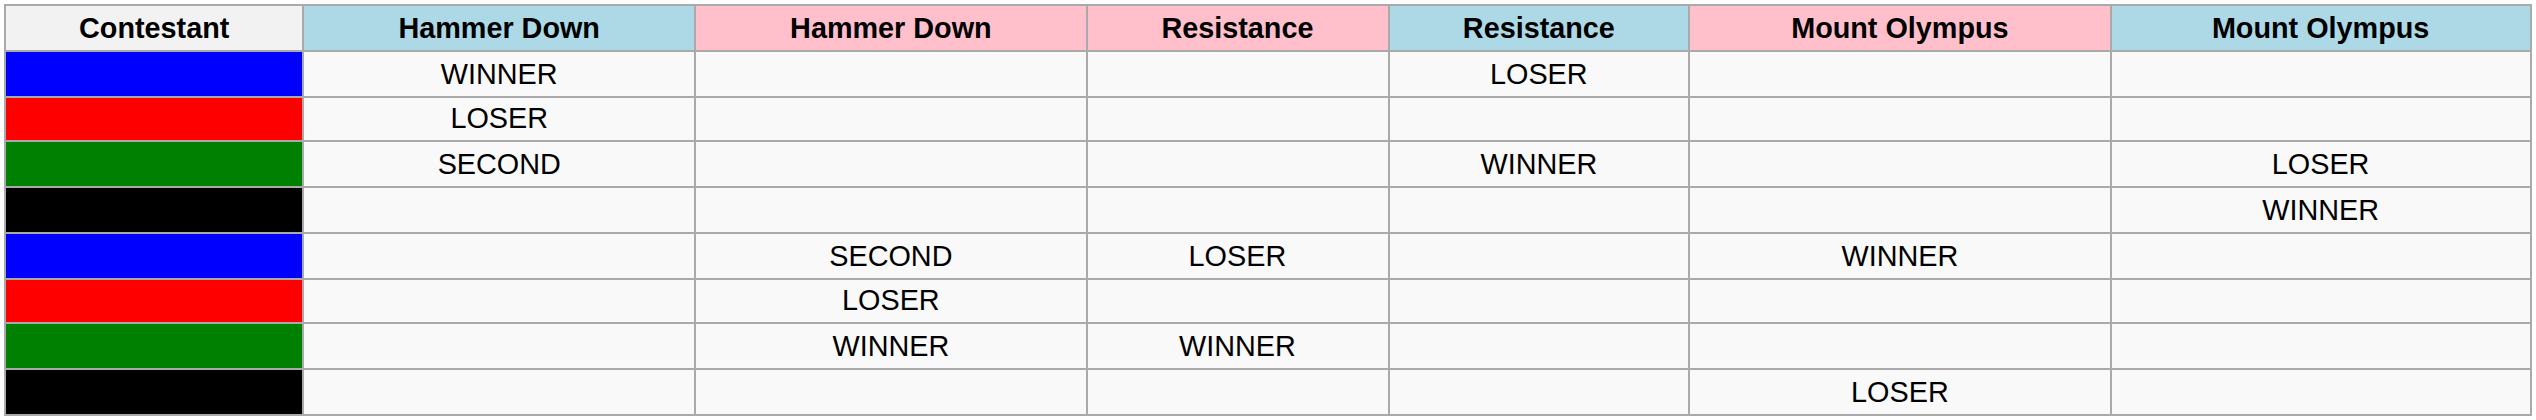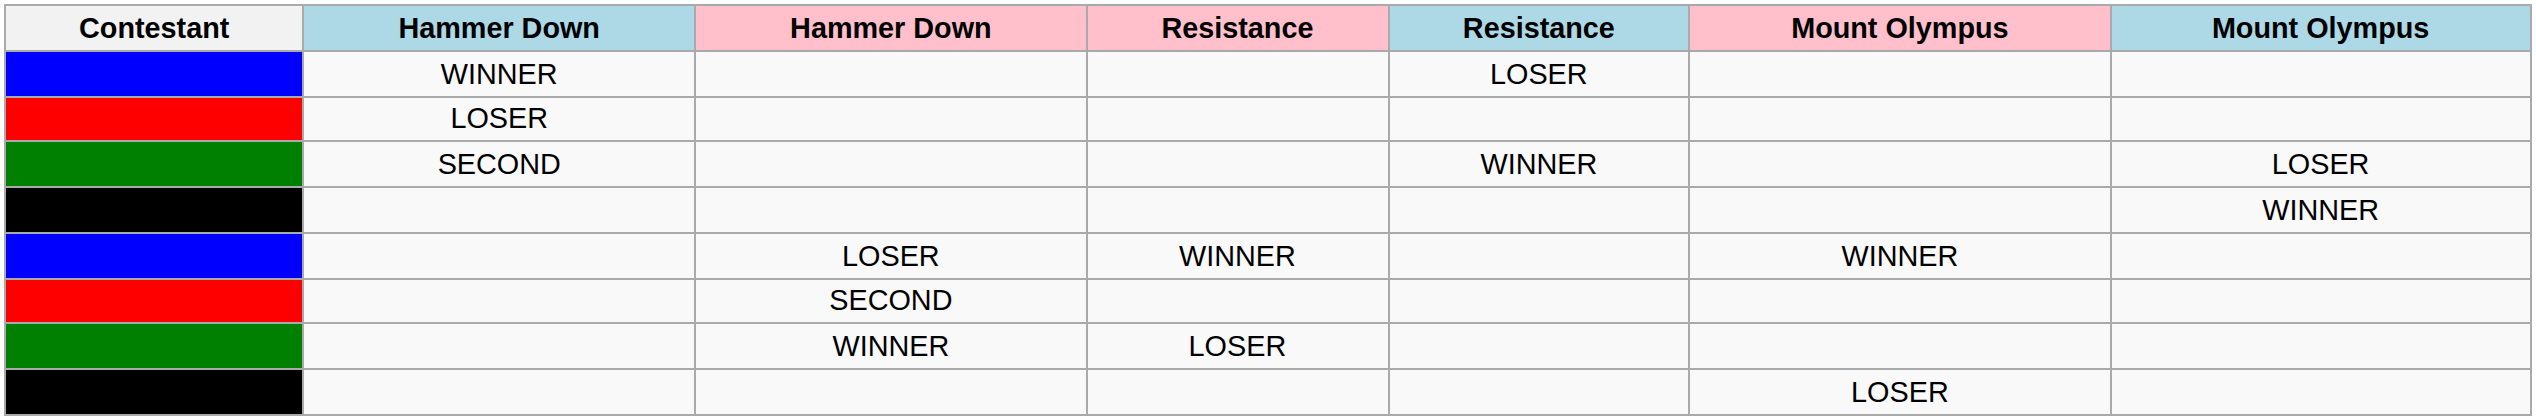(891, 256) SECOND -> (891, 256) LOSER
(1237, 256) LOSER -> (1237, 256) WINNER
(891, 301) LOSER -> (891, 301) SECOND
(1237, 347) WINNER -> (1237, 347) LOSER
